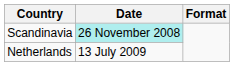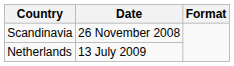(129, 33) paleturquoise background -> (129, 33) no background
